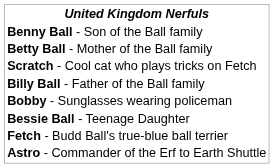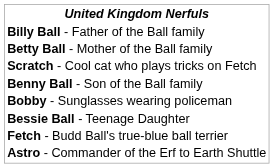(105, 31) Benny Ball - Son of the Ball family -> (106, 31) Billy Ball - Father of the Ball family
(106, 83) Billy Ball - Father of the Ball family -> (105, 83) Benny Ball - Son of the Ball family
